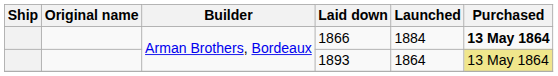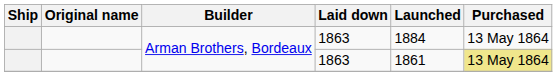(334, 37) 1866 -> (334, 37) 1863
(508, 37) bold -> (508, 37) normal
(334, 60) 1893 -> (334, 60) 1863
(410, 60) 1864 -> (410, 60) 1861
